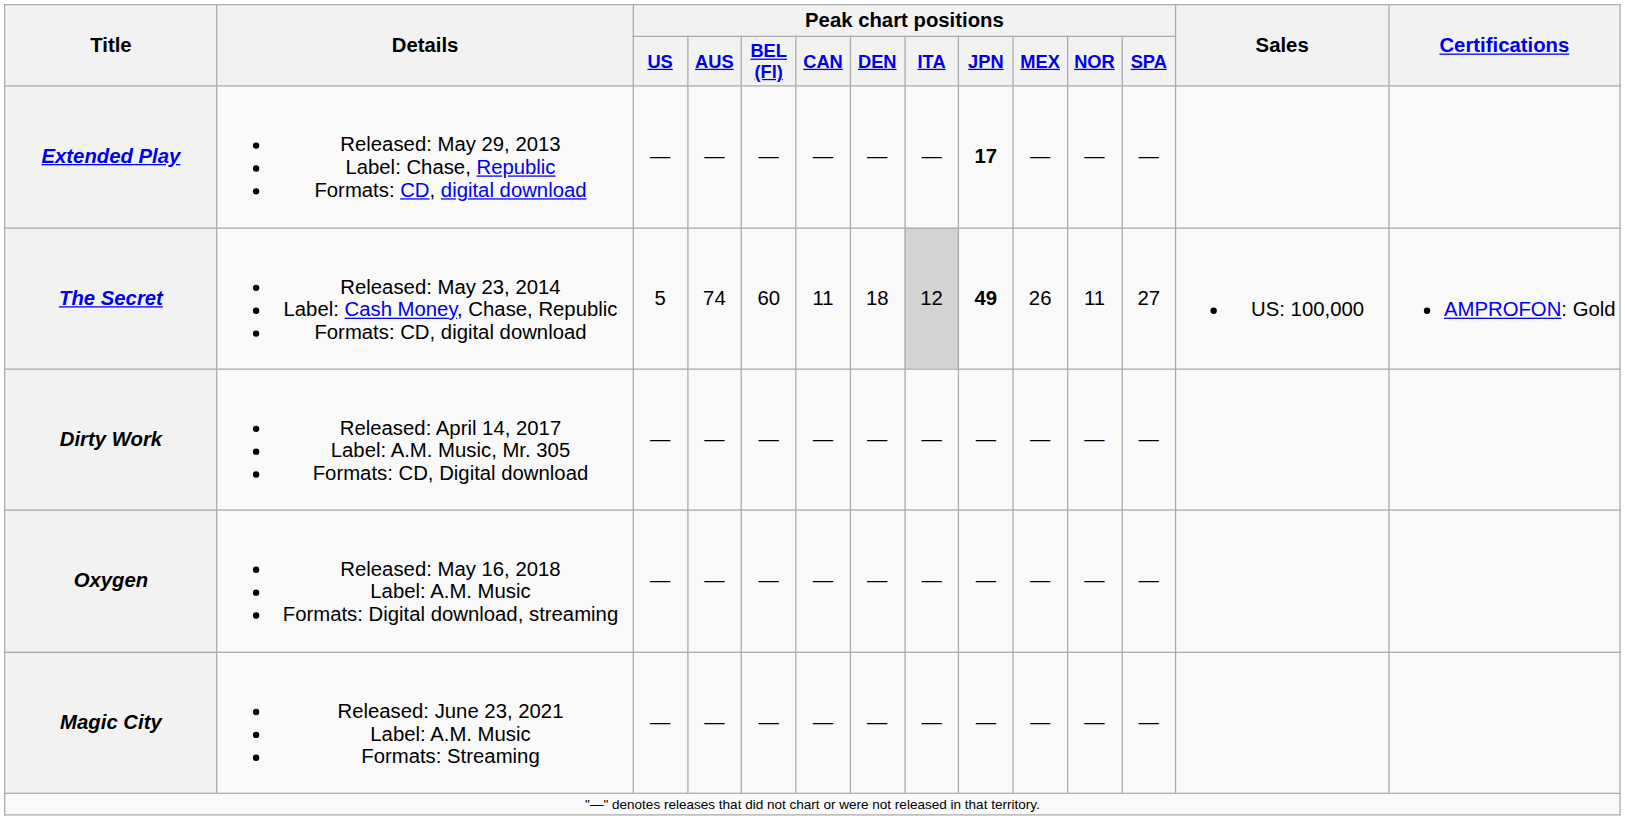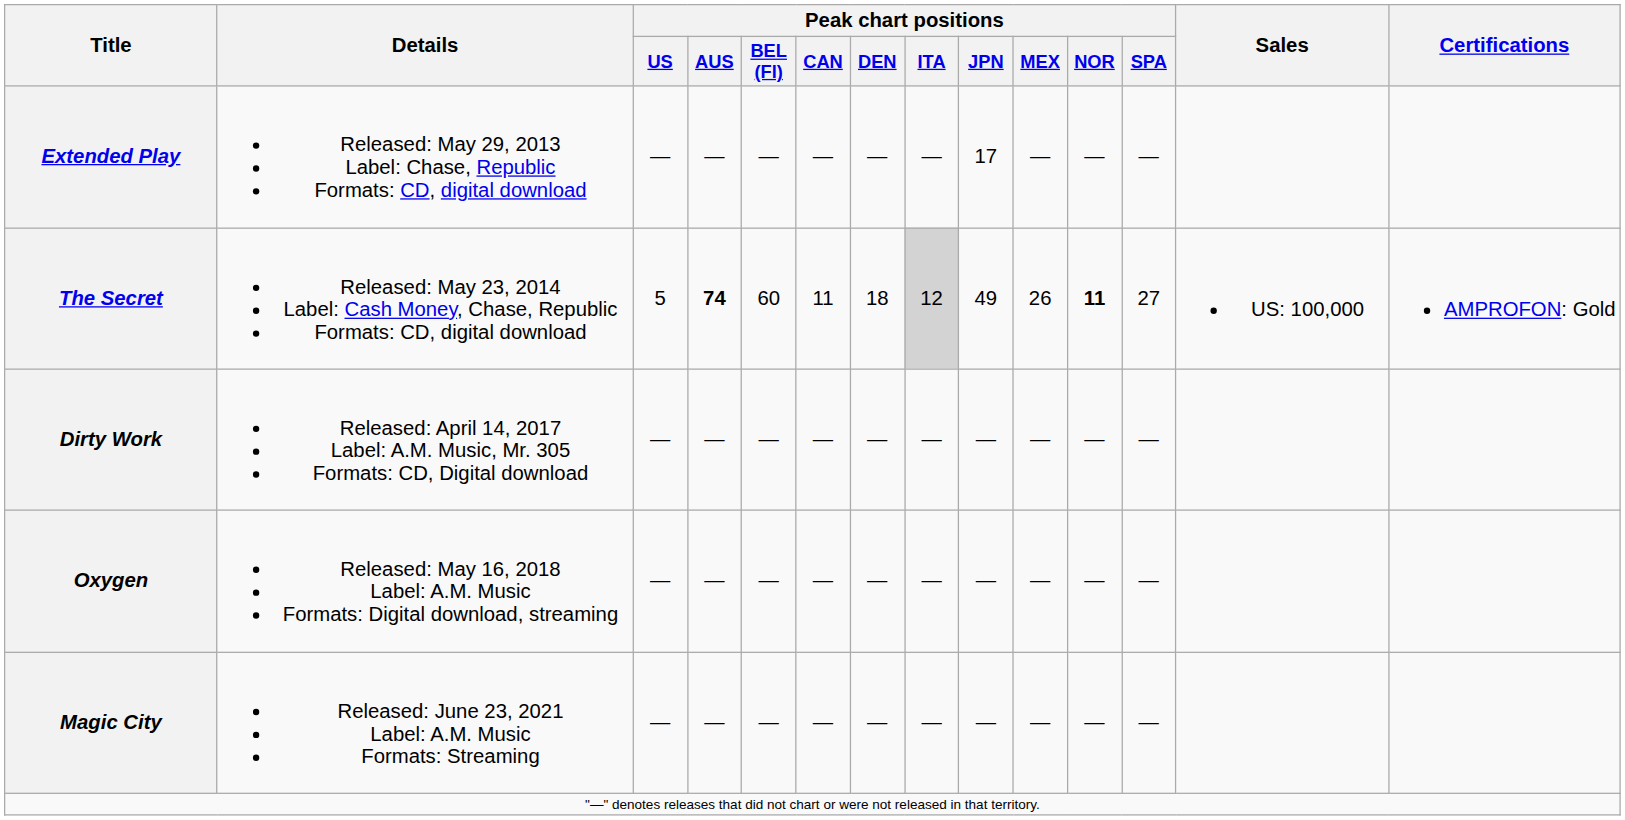(986, 156) bold -> (986, 156) normal
(714, 298) normal -> (714, 298) bold
(986, 298) bold -> (986, 298) normal
(1094, 298) normal -> (1094, 298) bold
